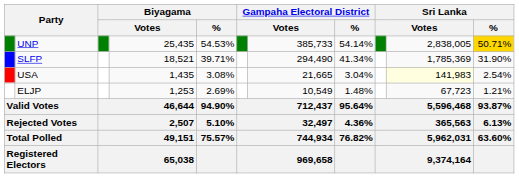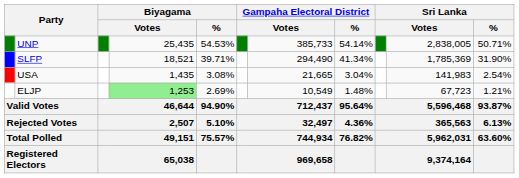(495, 43) gold background -> (495, 43) no background
(453, 75) lightyellow background -> (453, 75) no background
(182, 91) no background -> (182, 91) lightgreen background
